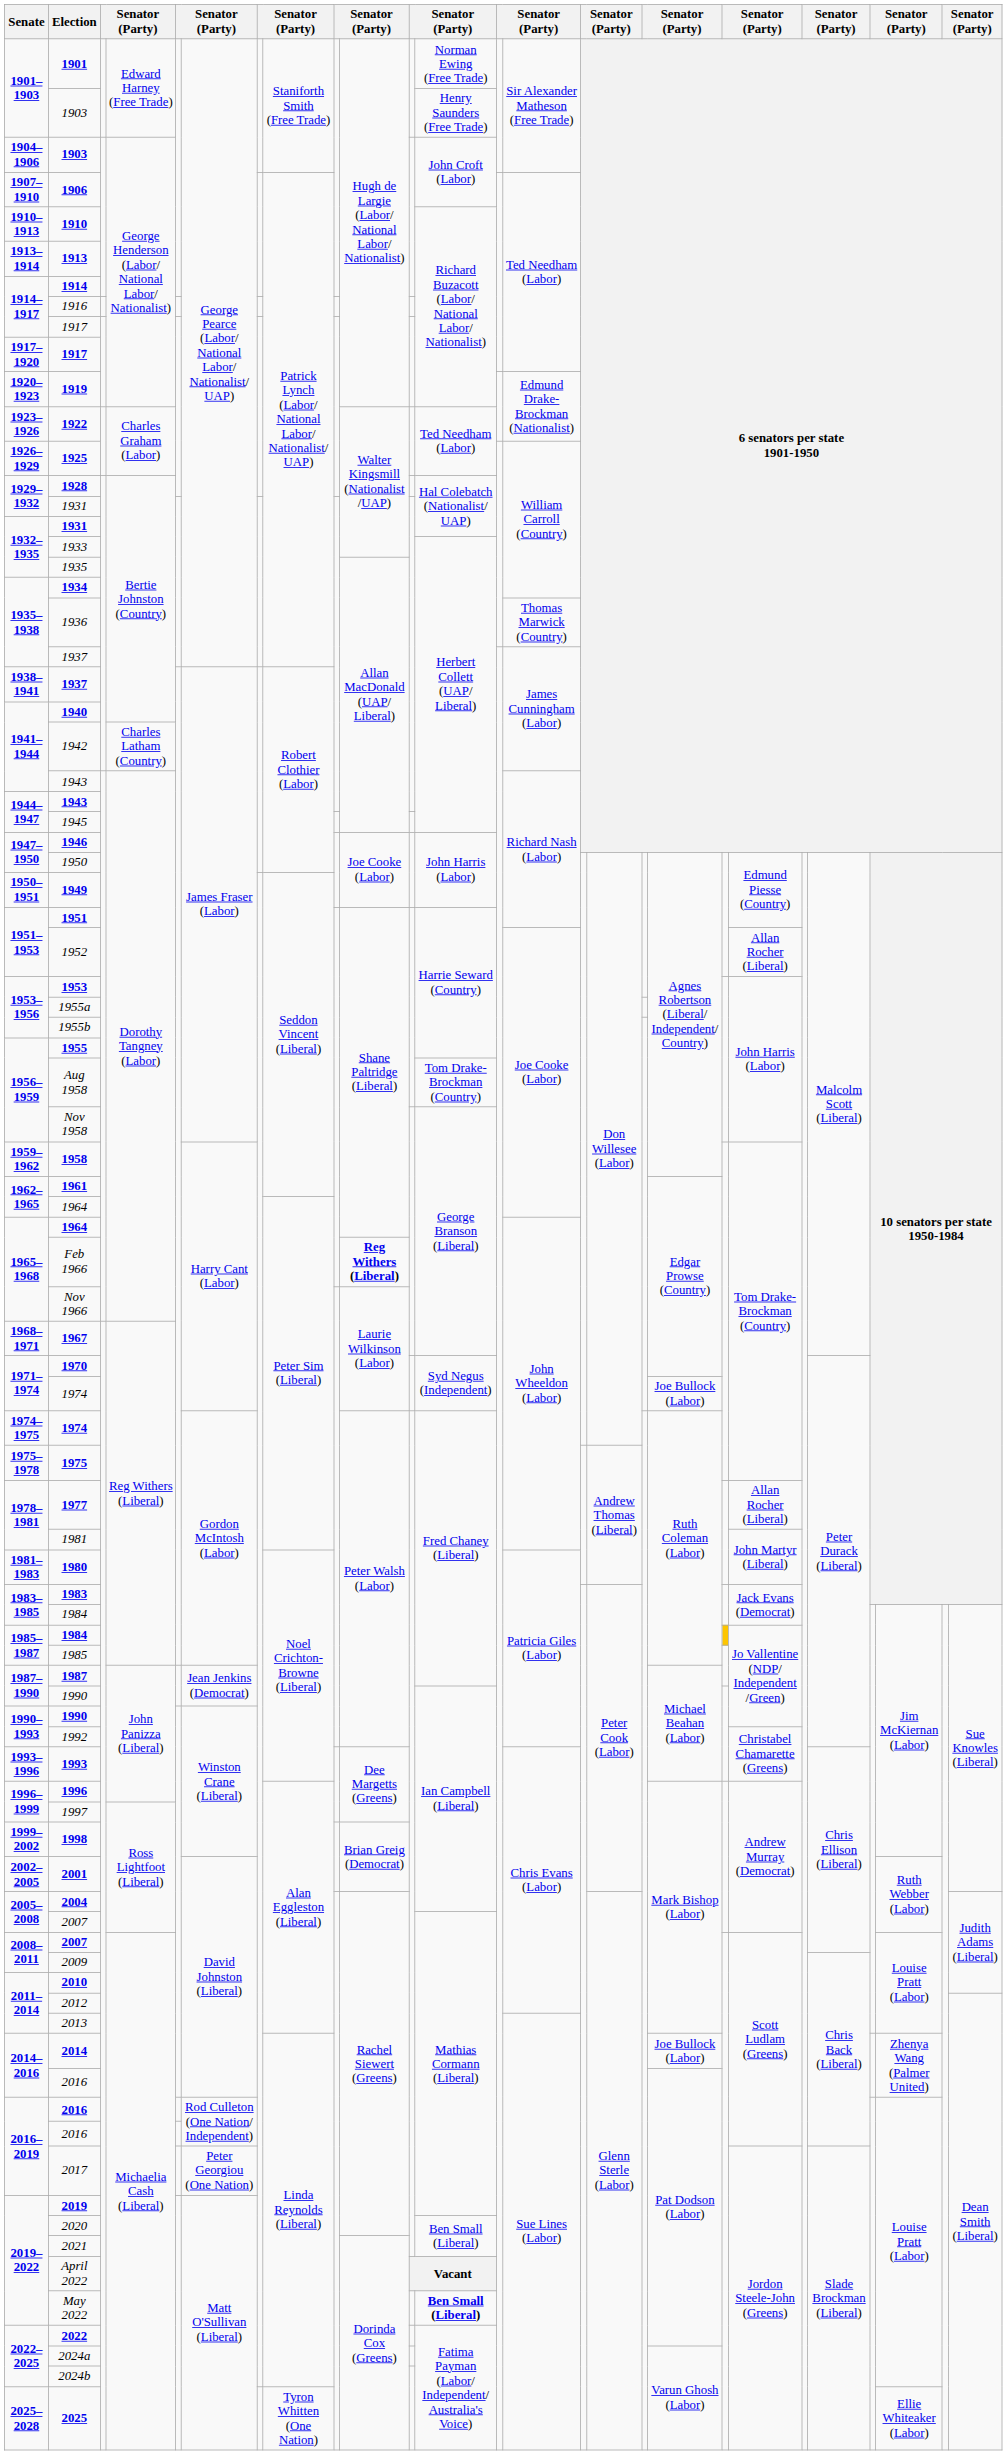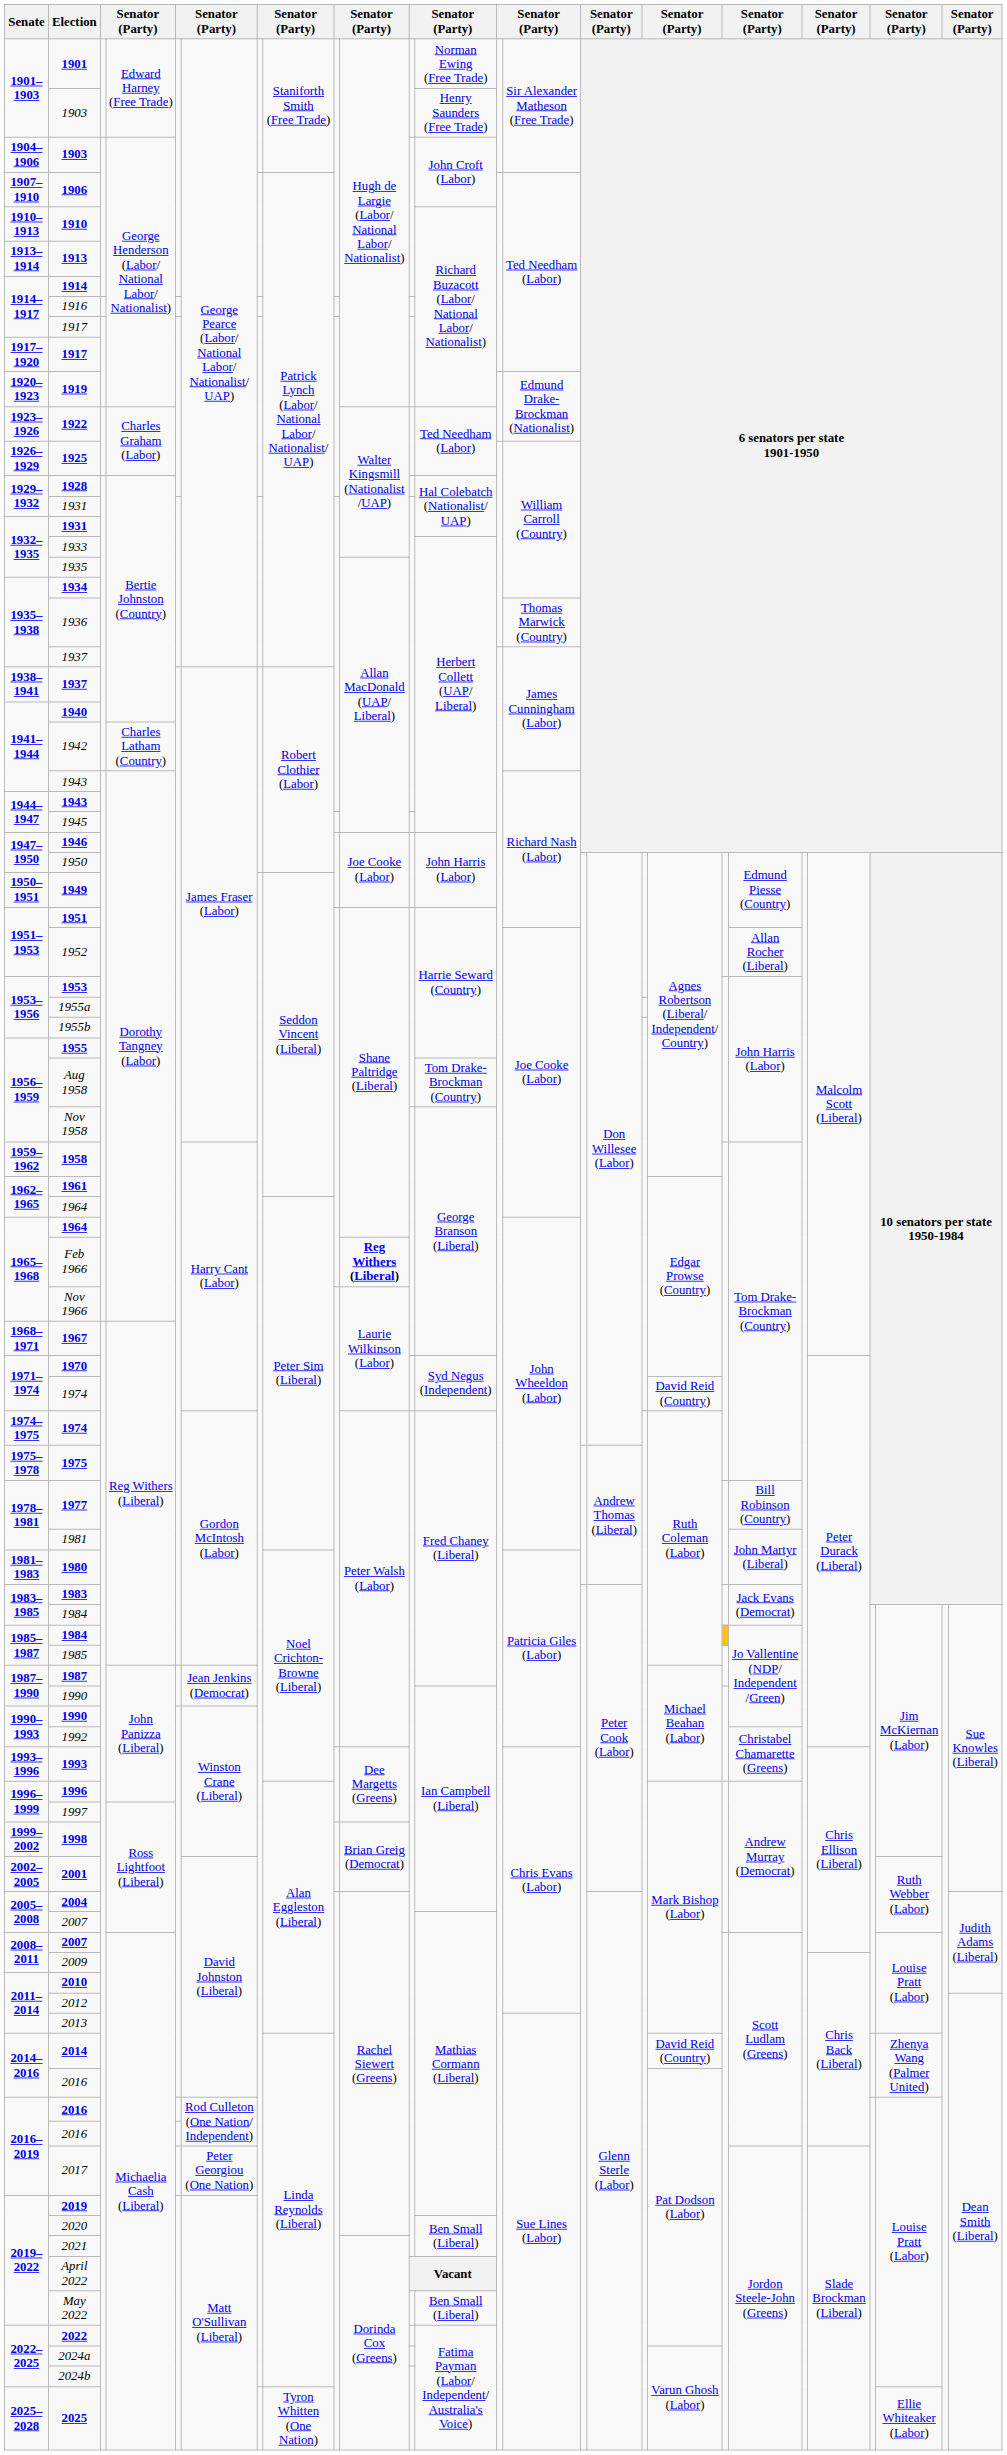(685, 1393) Joe Bullock (Labor) -> (685, 1393) David Reid (Country)
(765, 1504) Allan Rocher (Liberal) -> (765, 1504) Bill Robinson (Country)
(685, 2050) Joe Bullock (Labor) -> (685, 2050) David Reid (Country)
(456, 2308) bold -> (456, 2308) normal
